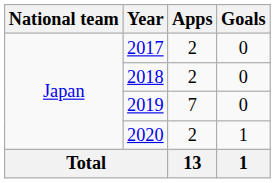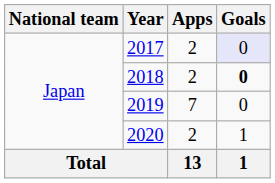(243, 47) no background -> (243, 47) lavender background
(243, 76) normal -> (243, 76) bold
